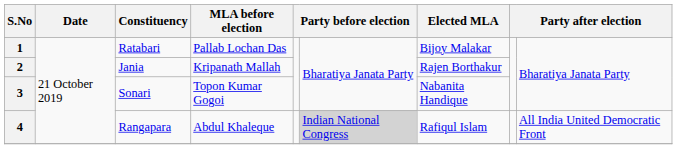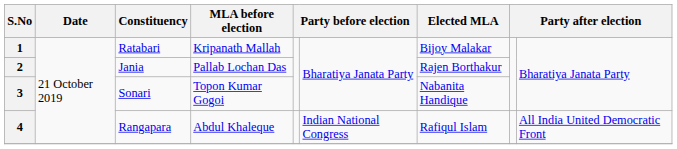(240, 47) Pallab Lochan Das -> (237, 47) Kripanath Mallah
(237, 67) Kripanath Mallah -> (240, 67) Pallab Lochan Das
(341, 127) lightgrey background -> (341, 127) no background
